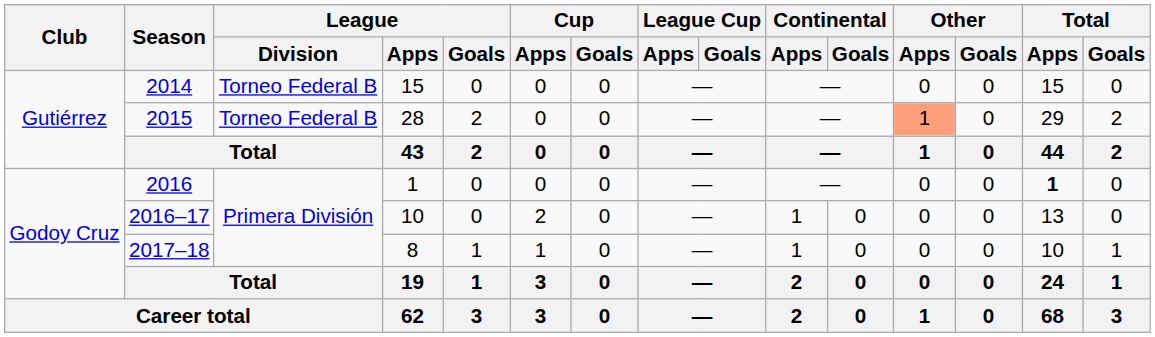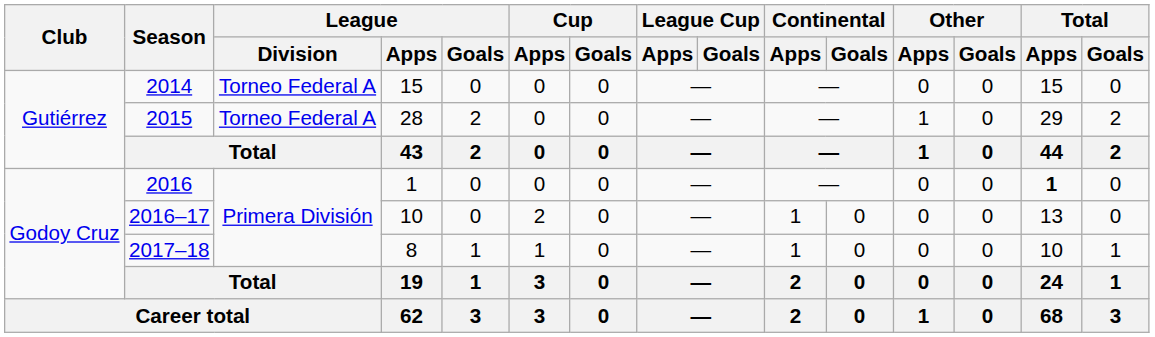(298, 86) Torneo Federal B -> (298, 86) Torneo Federal A
(298, 119) Torneo Federal B -> (298, 119) Torneo Federal A
(925, 119) lightsalmon background -> (923, 119) no background
